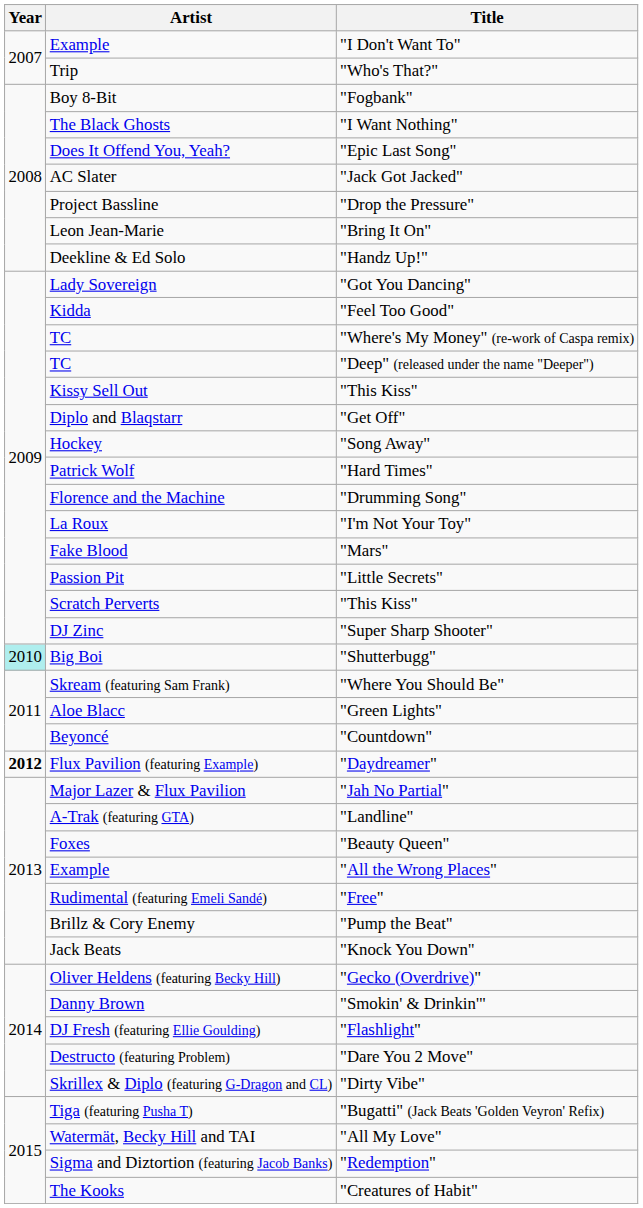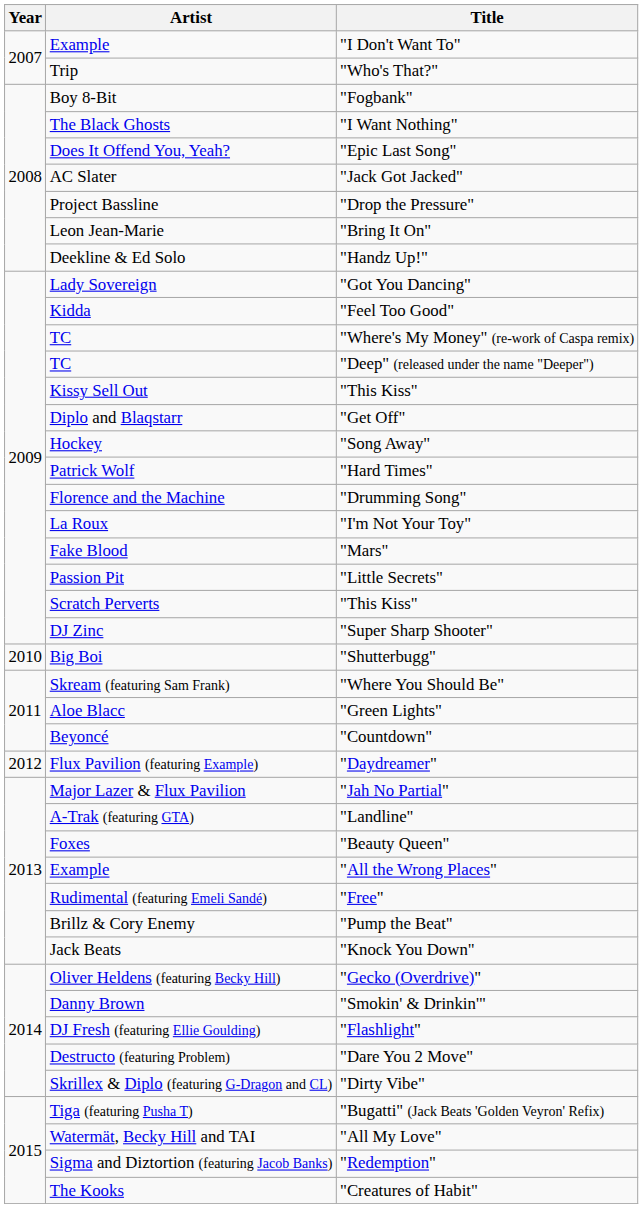(25, 657) paleturquoise background -> (25, 657) no background
(25, 763) bold -> (25, 763) normal
